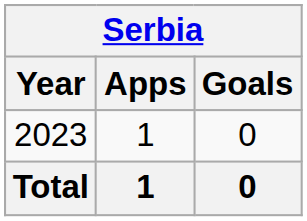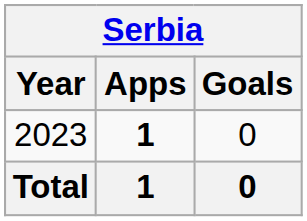(145, 135) normal -> (145, 135) bold
